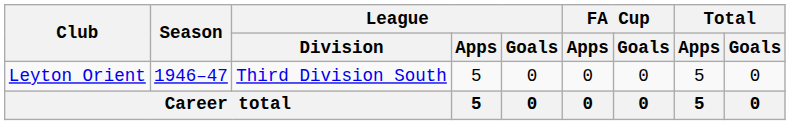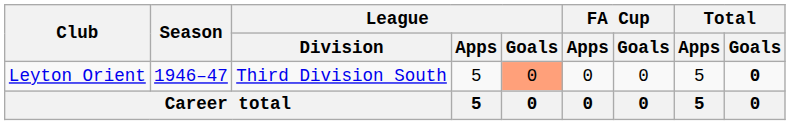(532, 76) no background -> (532, 76) lightsalmon background
(755, 76) normal -> (755, 76) bold
